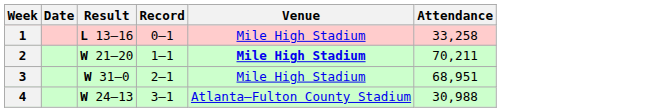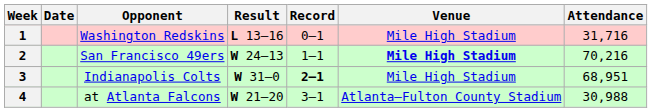+ column: (152, 15)
(455, 35) 33,258 -> (605, 35) 31,716
(107, 56) W 21–20 -> (257, 56) W 24–13
(455, 56) 70,211 -> (605, 56) 70,216
(162, 76) normal -> (312, 76) bold
(107, 97) W 24–13 -> (257, 97) W 21–20
